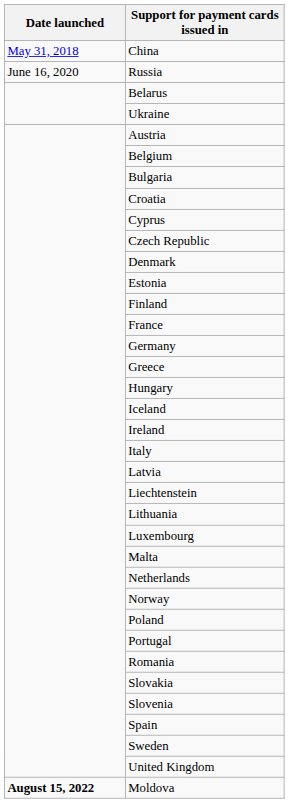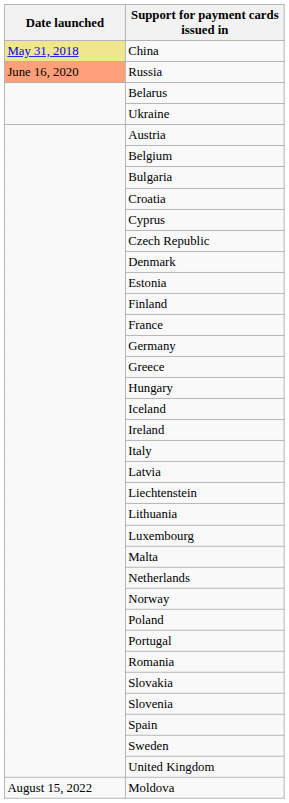(43, 51) no background -> (43, 51) khaki background
(43, 72) no background -> (43, 72) lightsalmon background
(51, 788) bold -> (50, 788) normal
